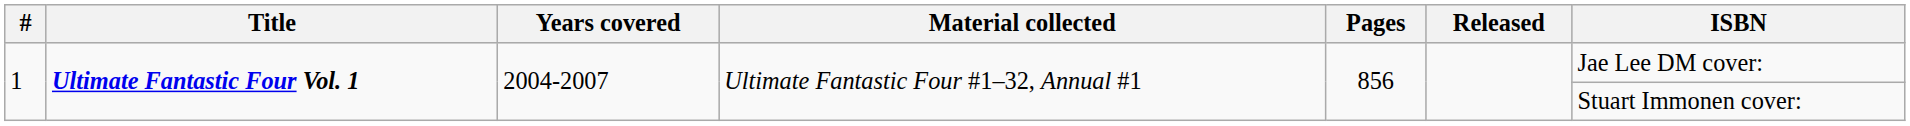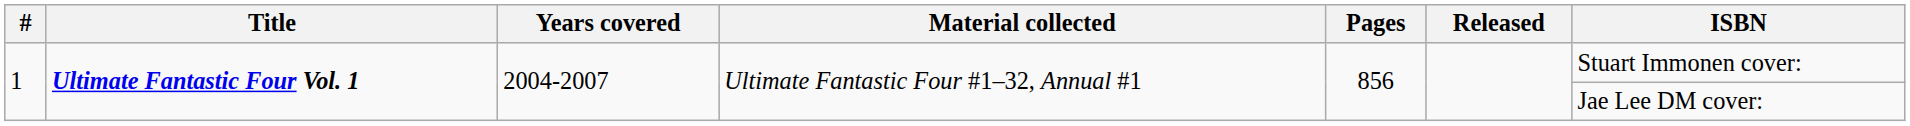(1670, 62) Jae Lee DM cover: -> (1690, 62) Stuart Immonen cover:
(1690, 100) Stuart Immonen cover: -> (1670, 100) Jae Lee DM cover:
